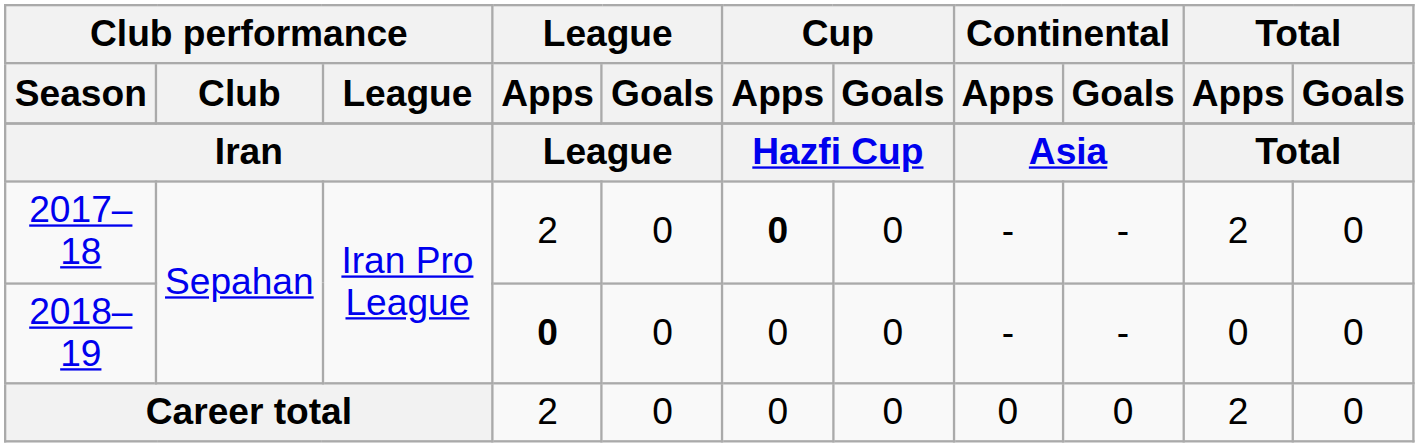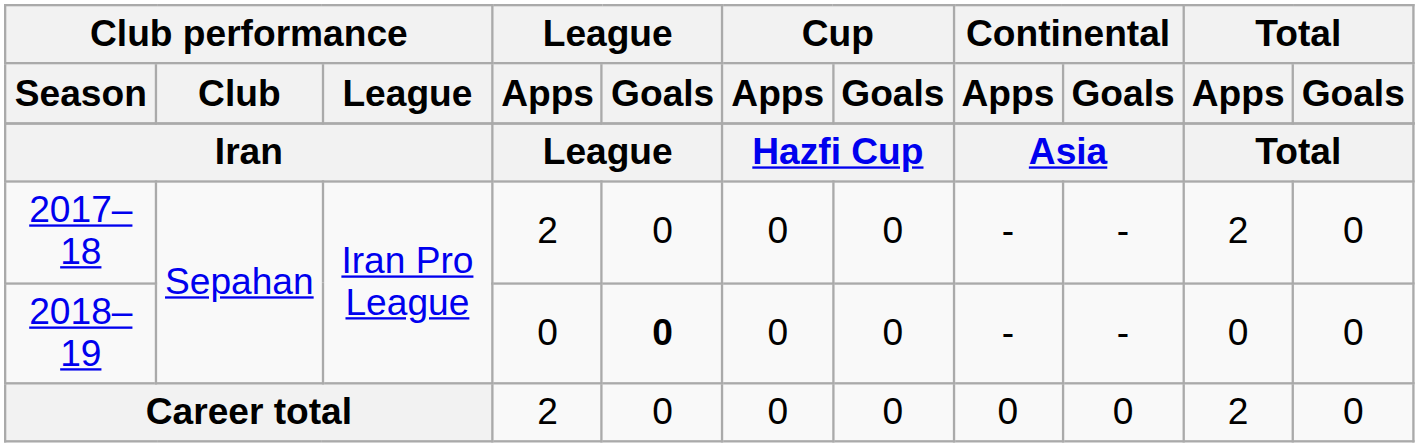(778, 231) bold -> (778, 231) normal
(548, 332) bold -> (548, 332) normal
(663, 332) normal -> (663, 332) bold
